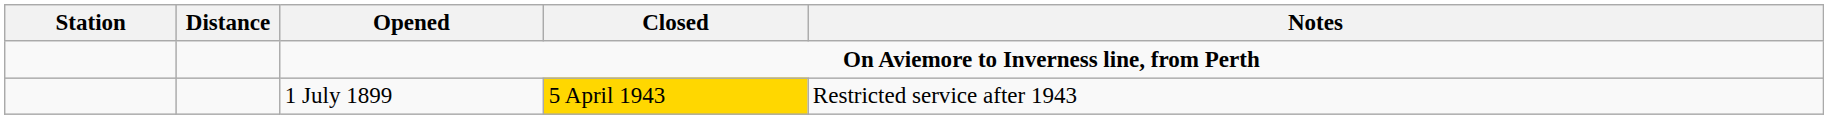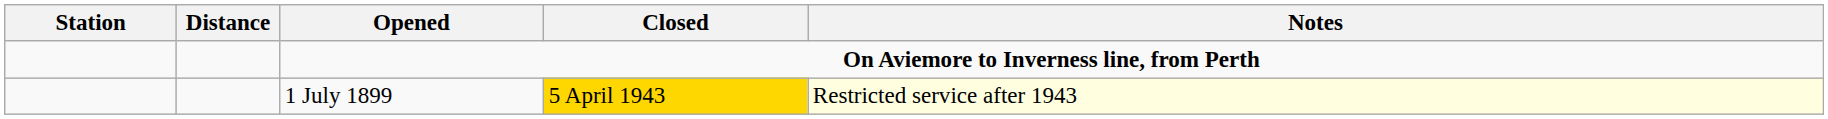(945, 95) no background -> (945, 95) lightyellow background
